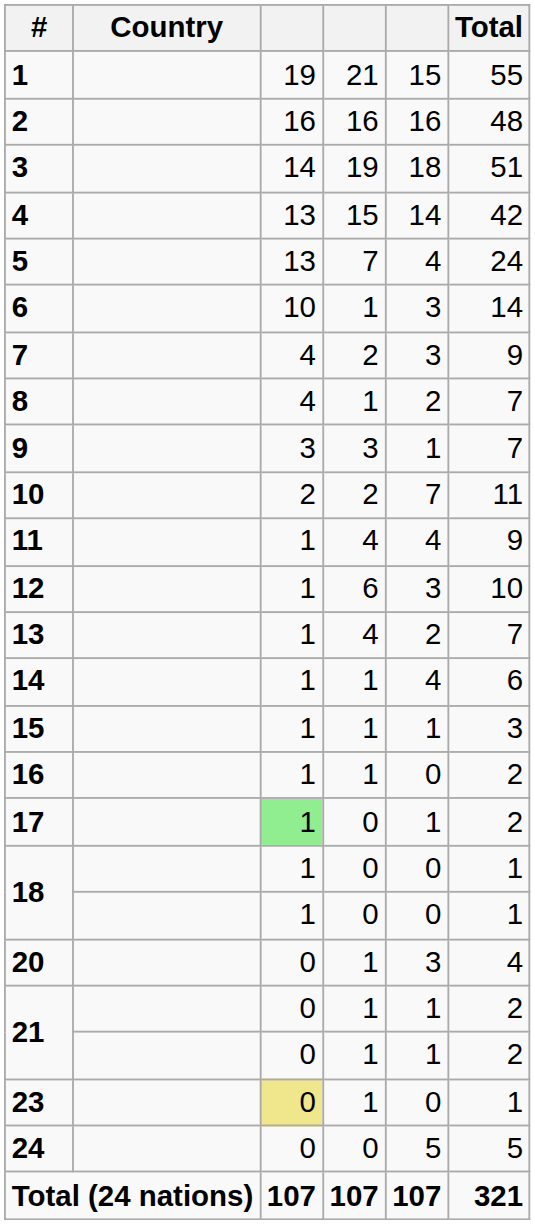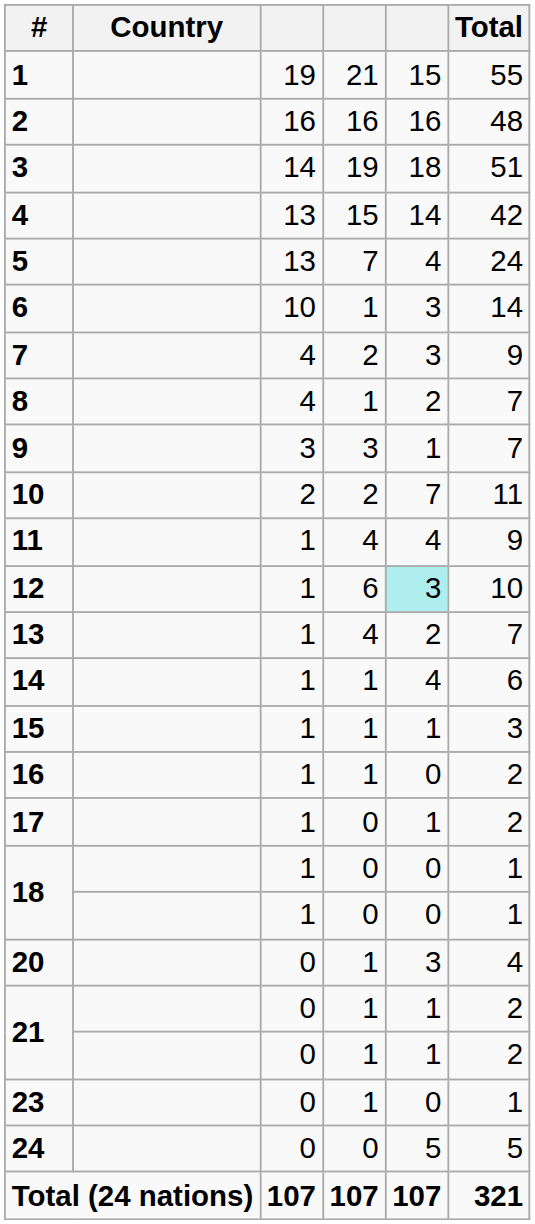(433, 588) no background -> (433, 588) paleturquoise background
(308, 821) lightgreen background -> (308, 821) no background
(308, 1101) khaki background -> (308, 1101) no background
